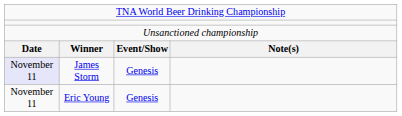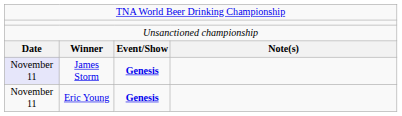(142, 70) normal -> (142, 70) bold
(142, 98) normal -> (142, 98) bold
